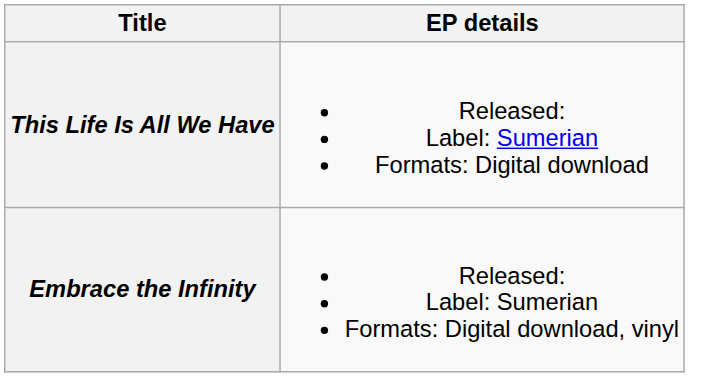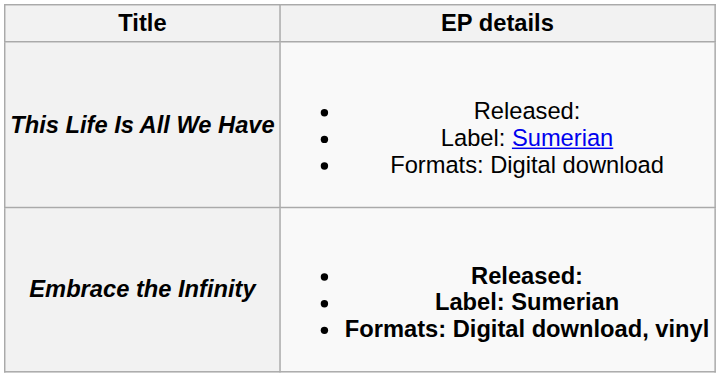(482, 303) normal -> (497, 303) bold
